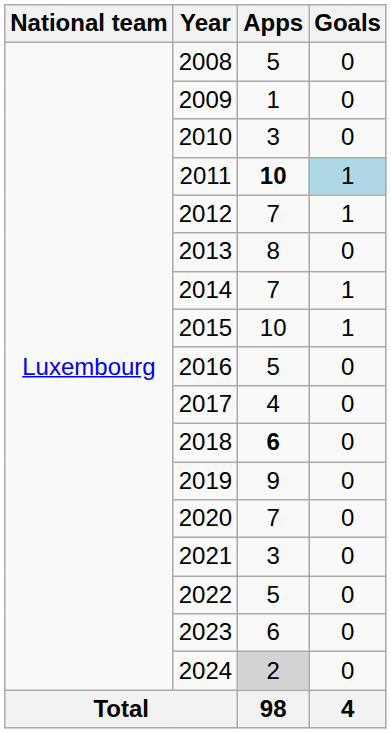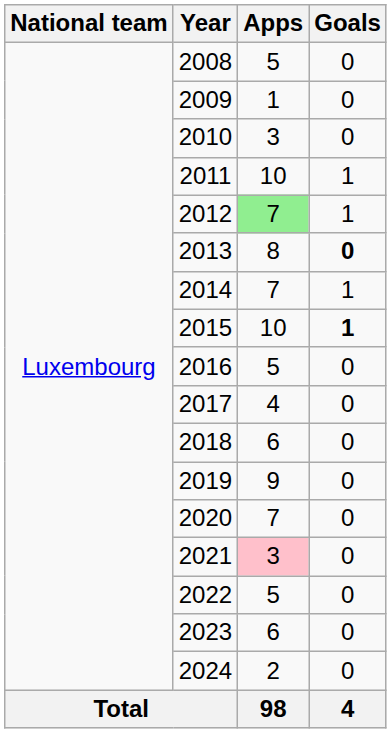(273, 175) bold -> (273, 175) normal
(348, 175) lightblue background -> (348, 175) no background
(273, 213) no background -> (273, 213) lightgreen background
(348, 251) normal -> (348, 251) bold
(348, 328) normal -> (348, 328) bold
(273, 442) bold -> (273, 442) normal
(273, 556) no background -> (273, 556) pink background
(273, 670) lightgrey background -> (273, 670) no background
